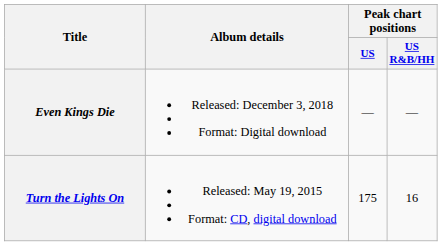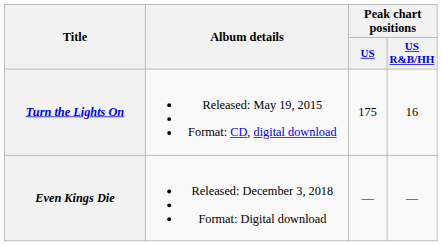rows swapped: (75, 197) <-> (75, 112)
